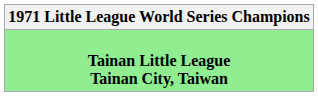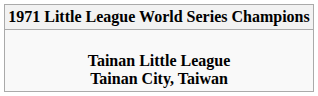(159, 69) lightgreen background -> (159, 69) no background
